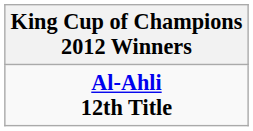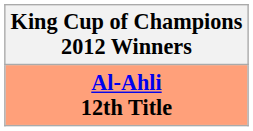(126, 94) no background -> (126, 94) lightsalmon background
